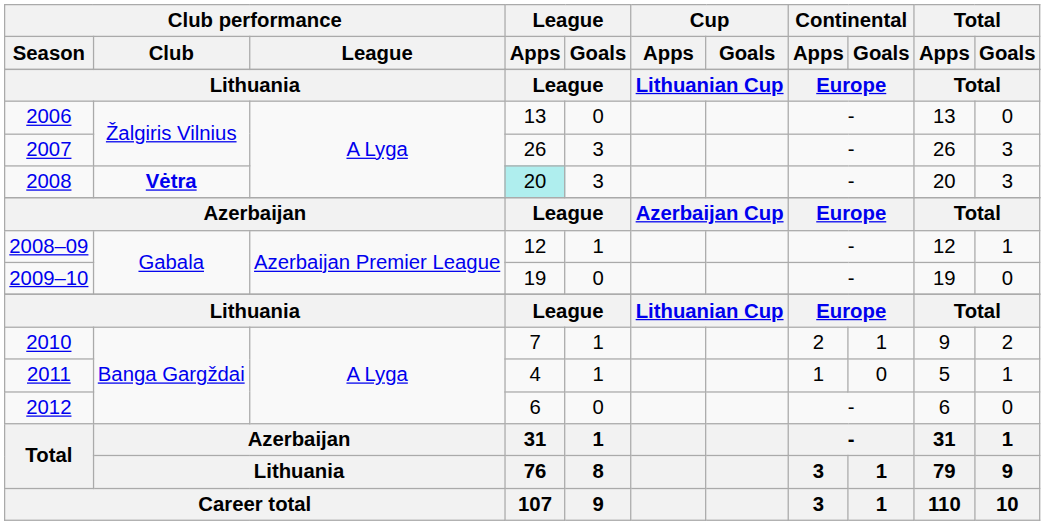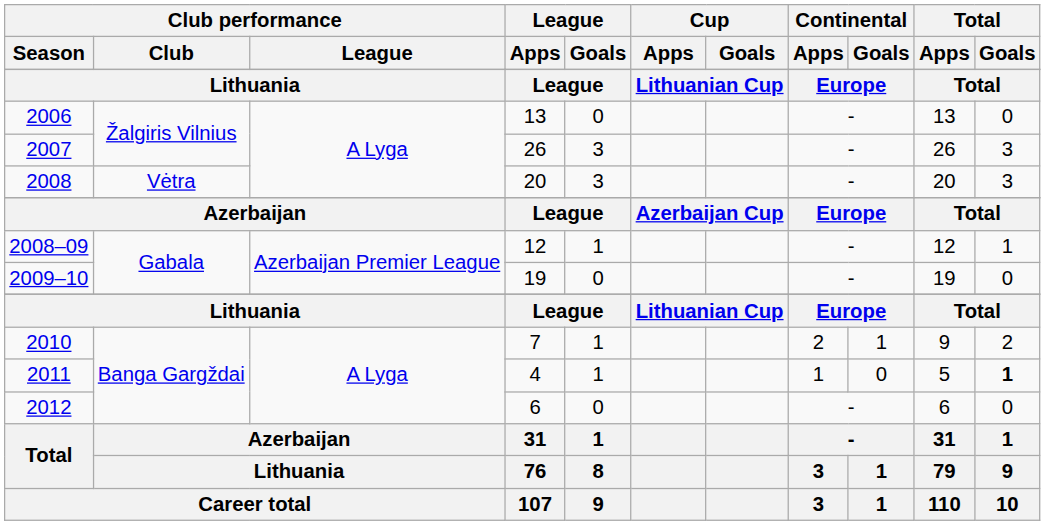(171, 181) bold -> (171, 181) normal
(535, 181) paleturquoise background -> (535, 181) no background
(1007, 375) normal -> (1007, 375) bold
